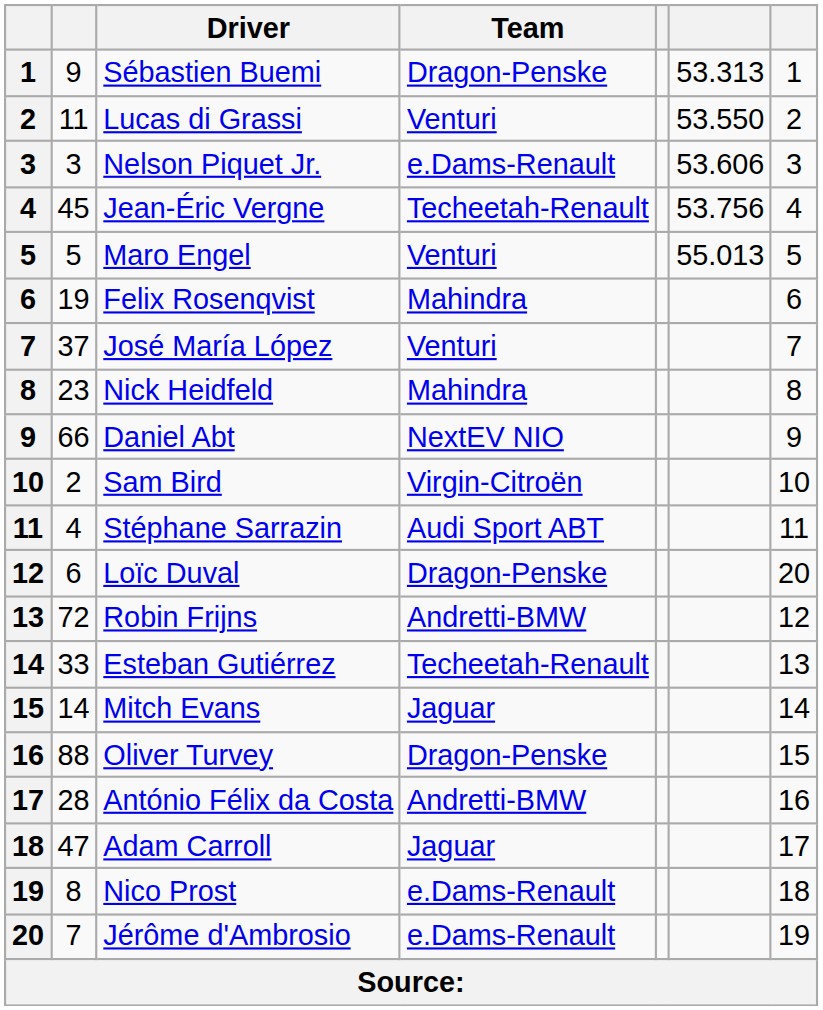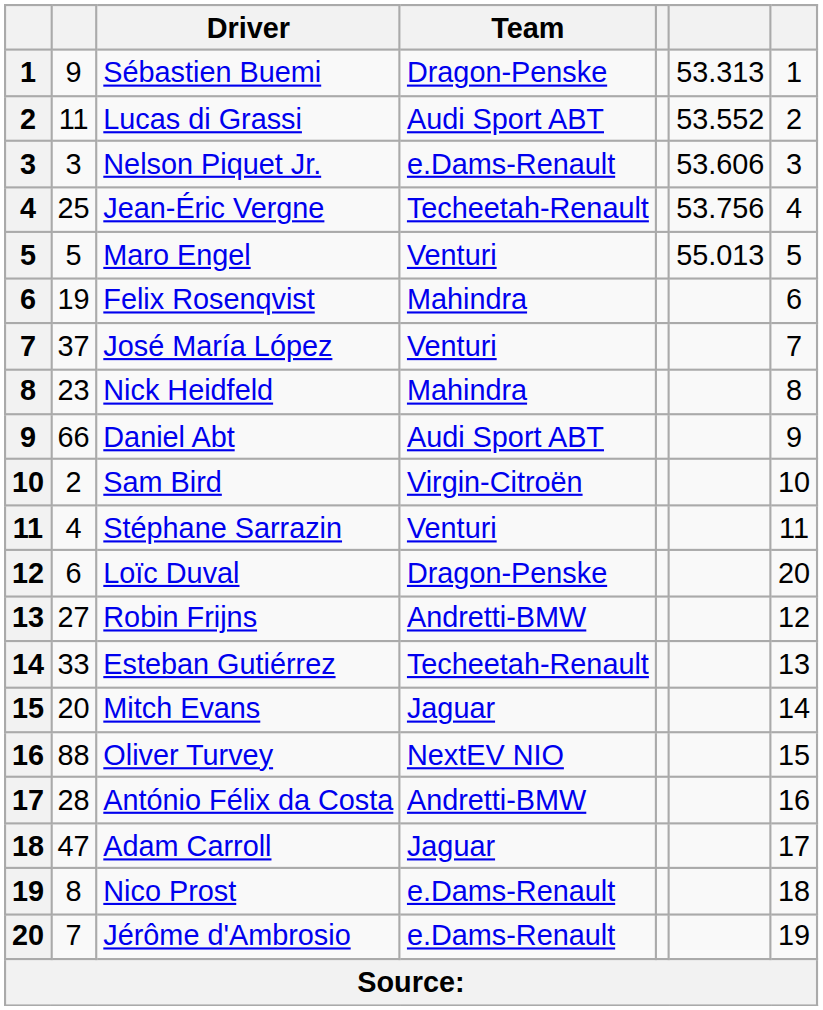(452, 118) Venturi -> (505, 118) Audi Sport ABT
(720, 118) 53.550 -> (720, 118) 53.552
(74, 209) 45 -> (74, 209) 25
(485, 436) NextEV NIO -> (505, 436) Audi Sport ABT
(505, 527) Audi Sport ABT -> (452, 527) Venturi
(74, 618) 72 -> (74, 618) 27
(74, 709) 14 -> (74, 709) 20
(507, 755) Dragon-Penske -> (485, 755) NextEV NIO
